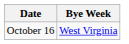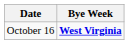(88, 31) normal -> (90, 31) bold
